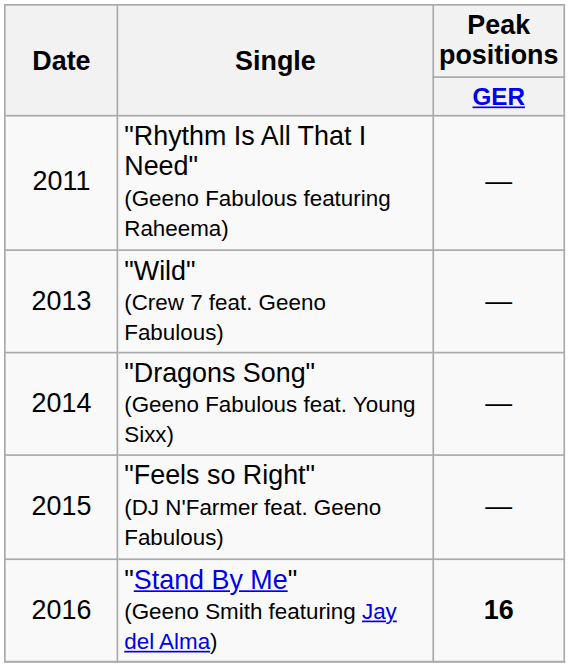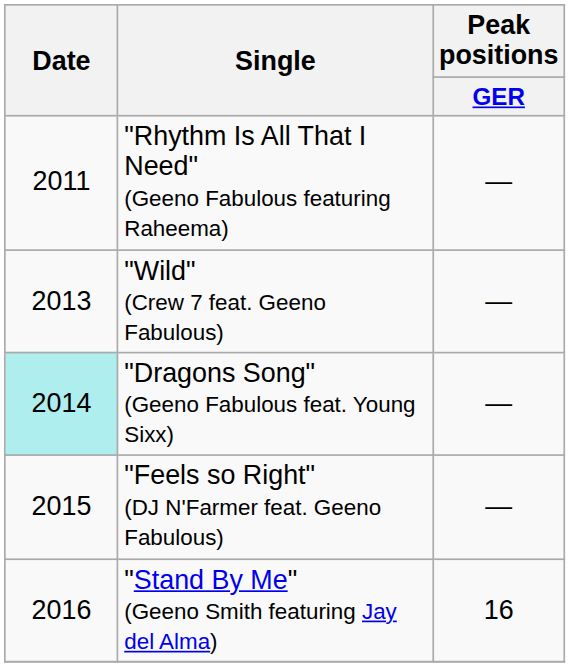(61, 403) no background -> (61, 403) paleturquoise background
(499, 609) bold -> (499, 609) normal
